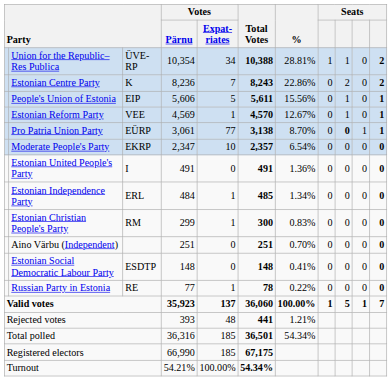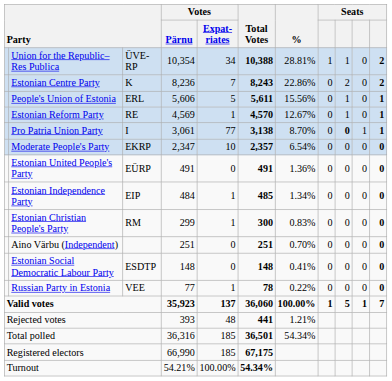(133, 99) EIP -> (135, 99) ERL
(135, 115) VEE -> (132, 115) RE
(138, 131) EÜRP -> (127, 131) I
(127, 168) I -> (138, 168) EÜRP
(135, 196) ERL -> (133, 196) EIP
(132, 288) RE -> (135, 288) VEE
